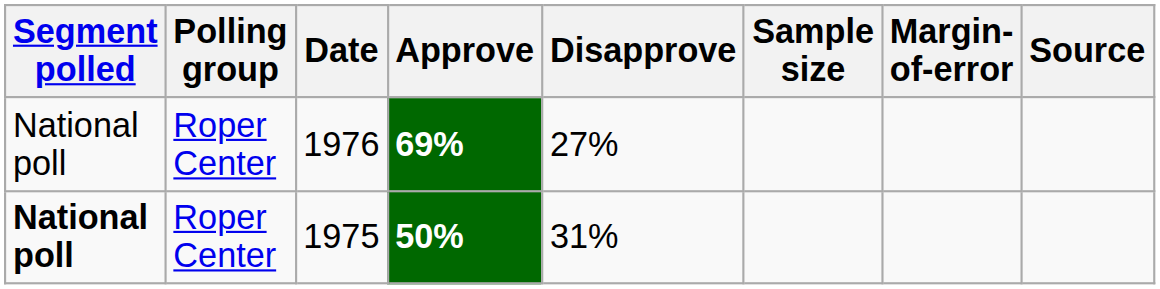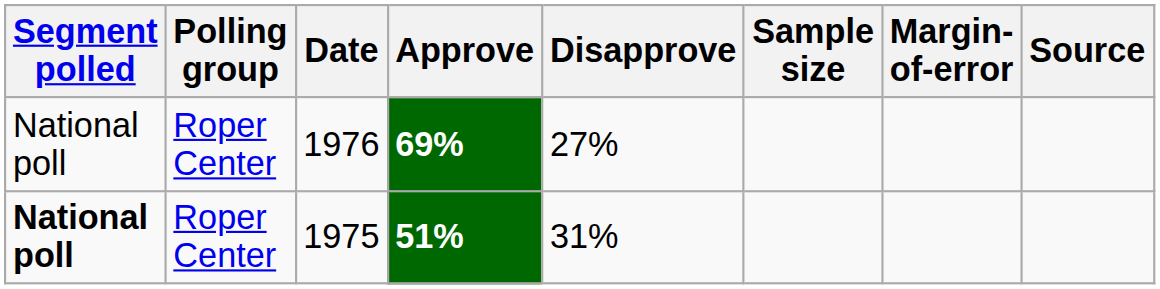(429, 236) 50% -> (429, 236) 51%
